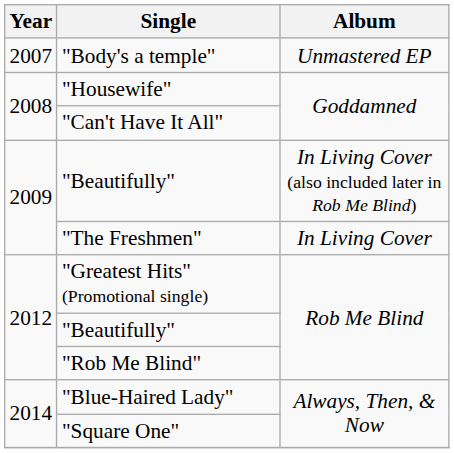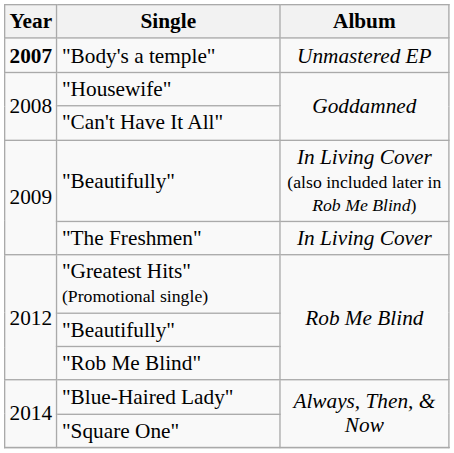(31, 55) normal -> (31, 55) bold
